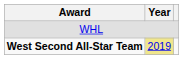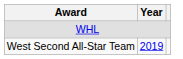(75, 46) bold -> (71, 46) normal
(159, 46) khaki background -> (152, 46) no background
